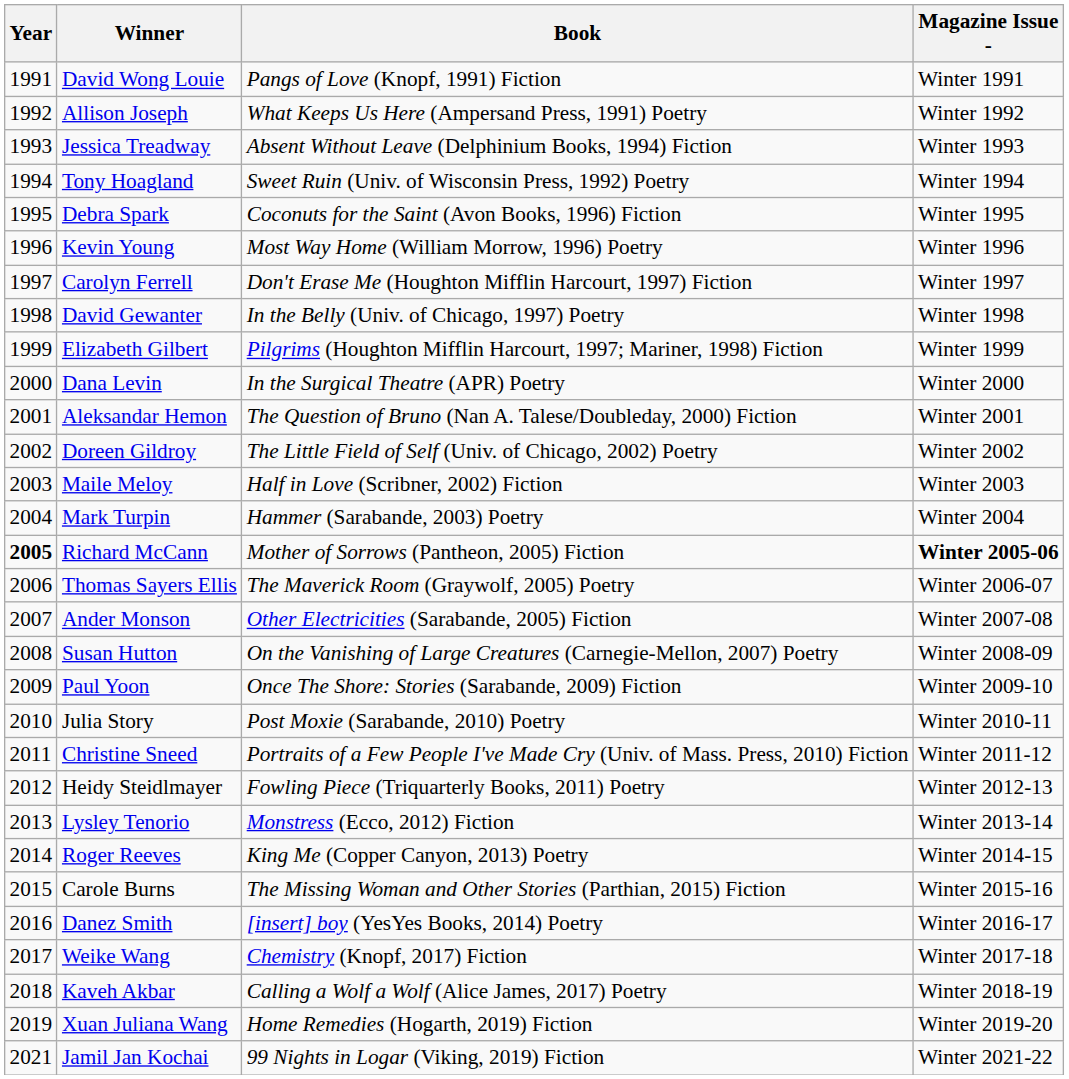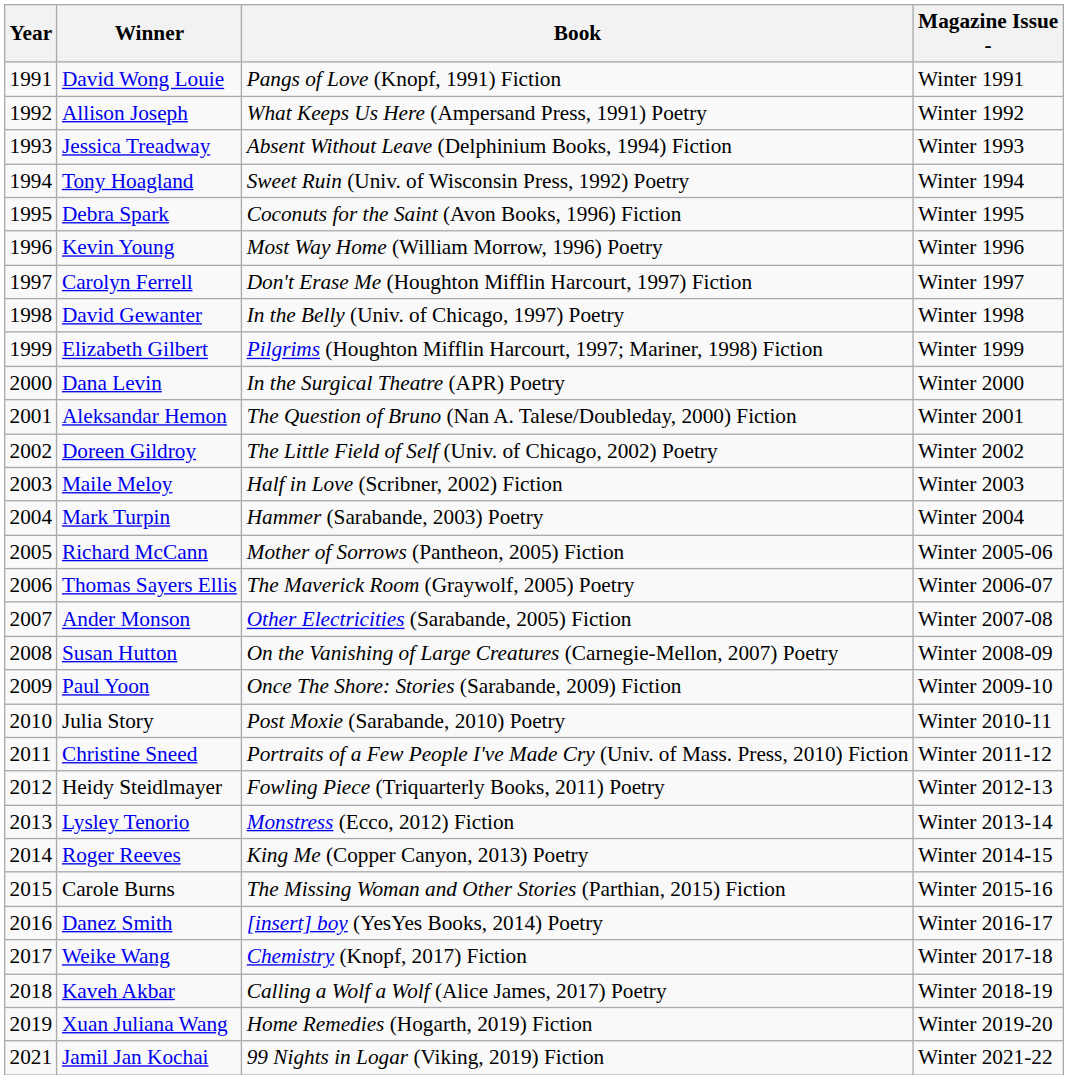(31, 551) bold -> (31, 551) normal
(988, 551) bold -> (985, 551) normal
